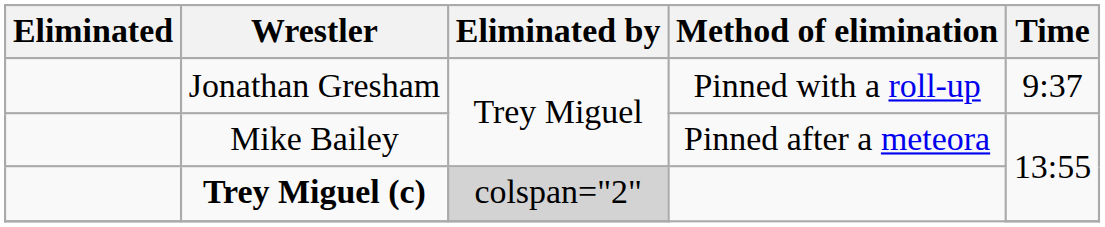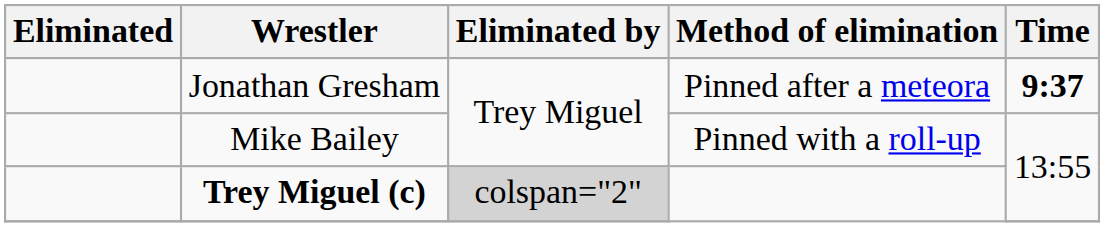(837, 85) Pinned with a roll-up -> (837, 85) Pinned after a meteora
(1053, 85) normal -> (1053, 85) bold
(837, 138) Pinned after a meteora -> (837, 138) Pinned with a roll-up
